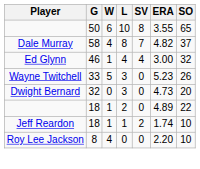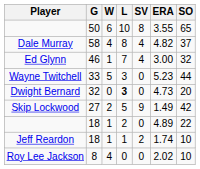(141, 44) 7 -> (141, 44) 4
(124, 60) 4 -> (124, 60) 7
(186, 76) 26 -> (186, 76) 44
(124, 92) normal -> (124, 92) bold
+ row: (45, 108)
(163, 140) 2.20 -> (163, 156) 2.02
